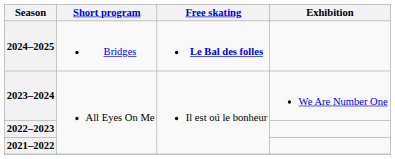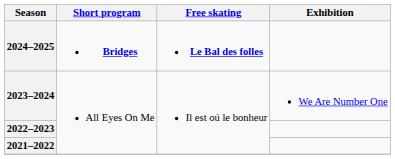(107, 52) normal -> (107, 52) bold
